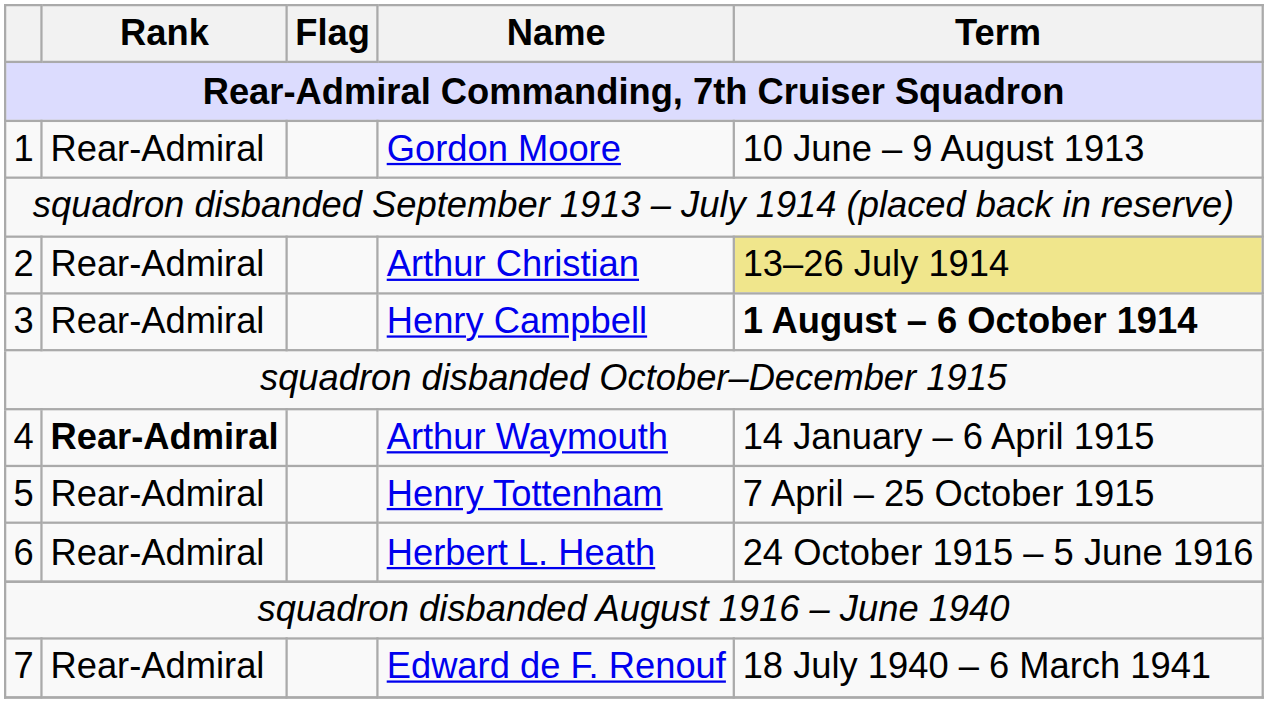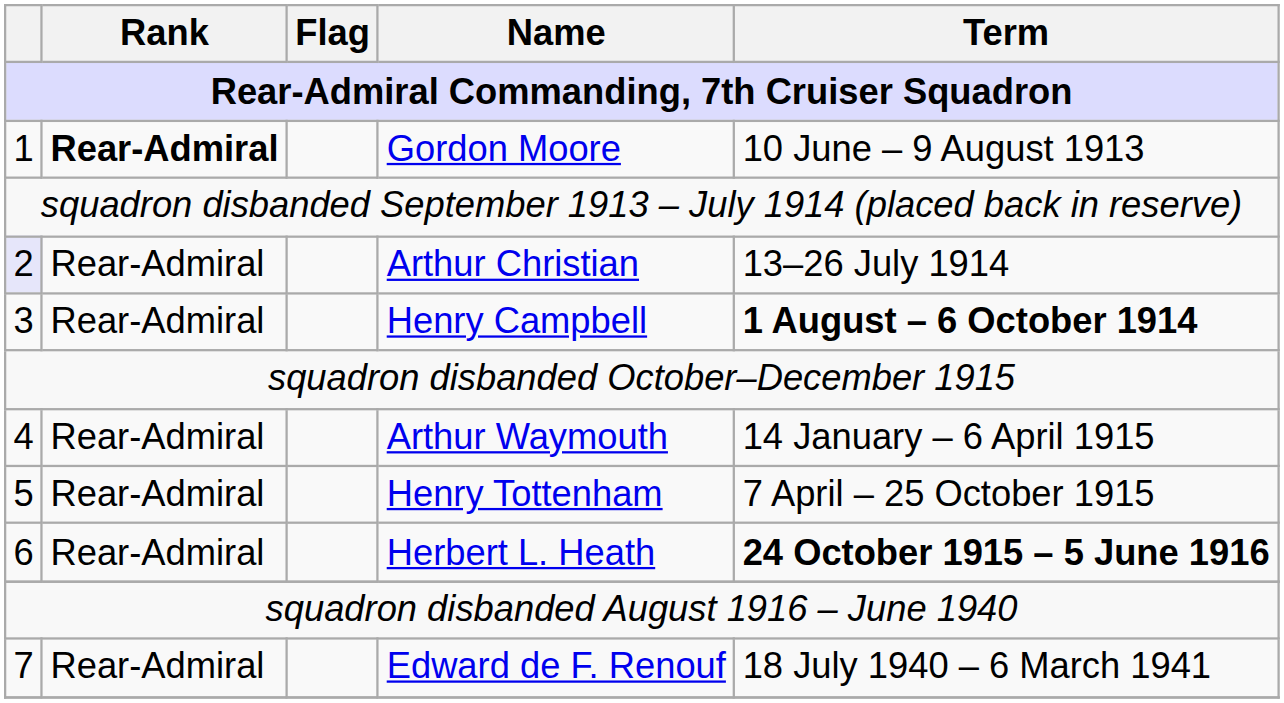(157, 148) normal -> (165, 148) bold
(24, 263) no background -> (24, 263) lavender background
(876, 263) khaki background -> (876, 263) no background
(165, 436) bold -> (157, 436) normal
(998, 551) normal -> (1006, 551) bold
